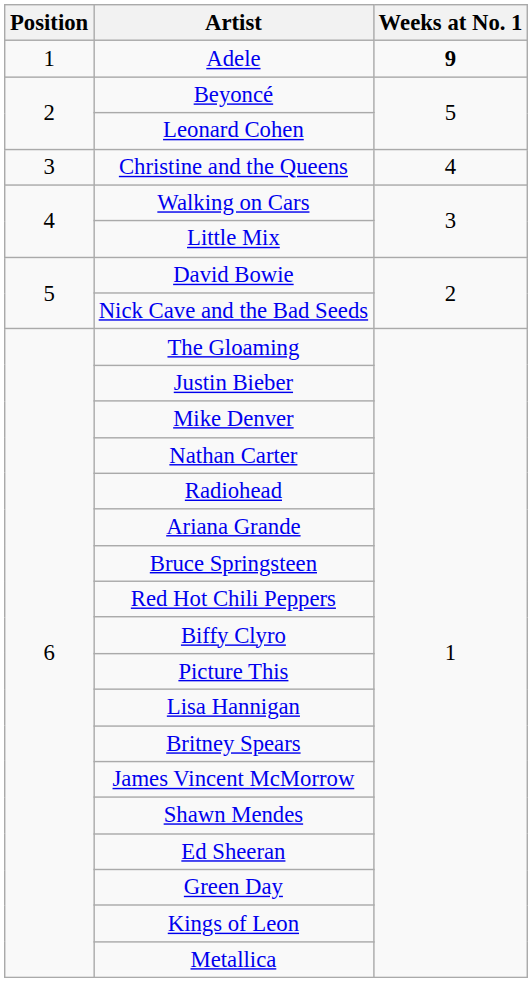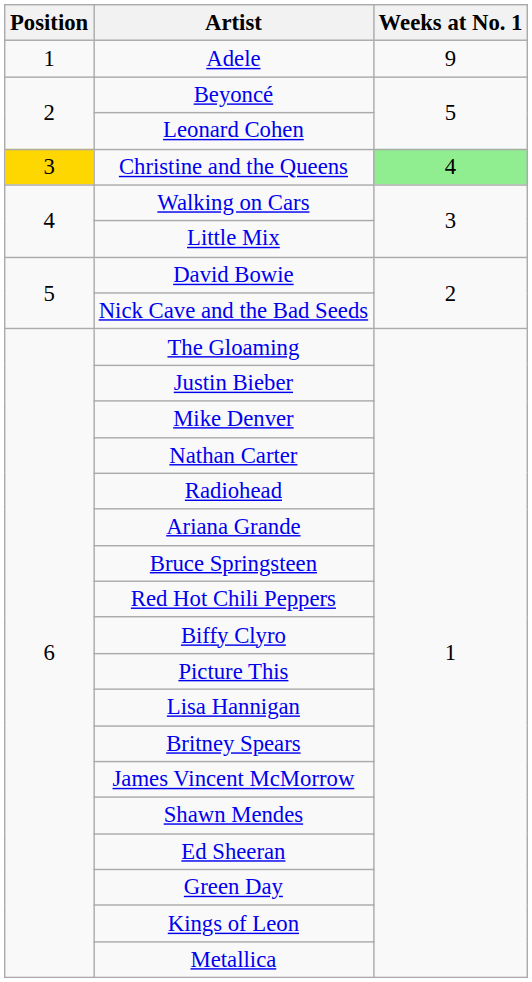(451, 58) bold -> (451, 58) normal
(49, 166) no background -> (49, 166) gold background
(451, 166) no background -> (451, 166) lightgreen background
